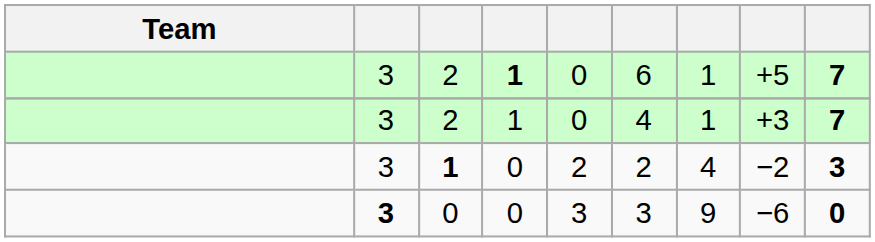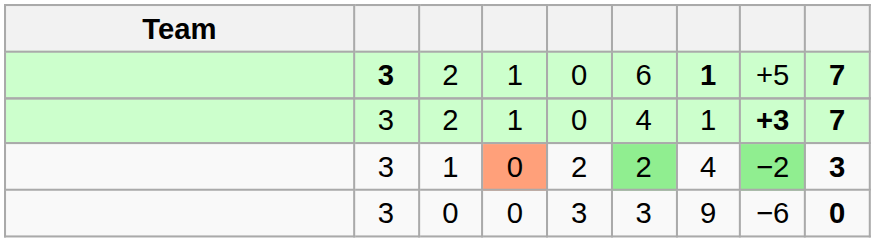(386, 75) normal -> (386, 75) bold
(515, 75) bold -> (515, 75) normal
(708, 75) normal -> (708, 75) bold
(773, 121) normal -> (773, 121) bold
(450, 167) bold -> (450, 167) normal
(515, 167) no background -> (515, 167) lightsalmon background
(644, 167) no background -> (644, 167) lightgreen background
(773, 167) no background -> (773, 167) lightgreen background
(386, 213) bold -> (386, 213) normal
